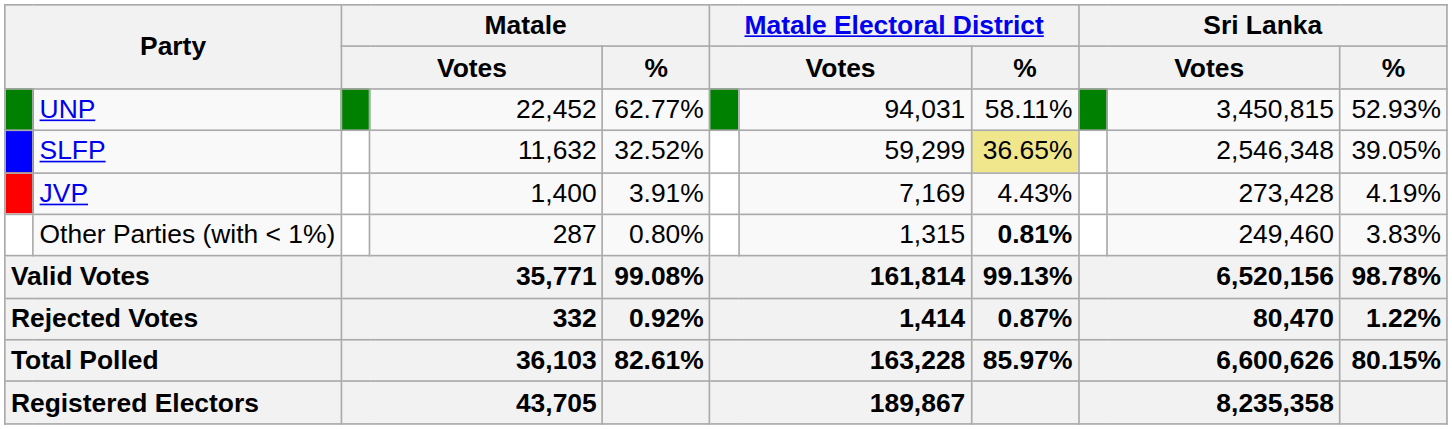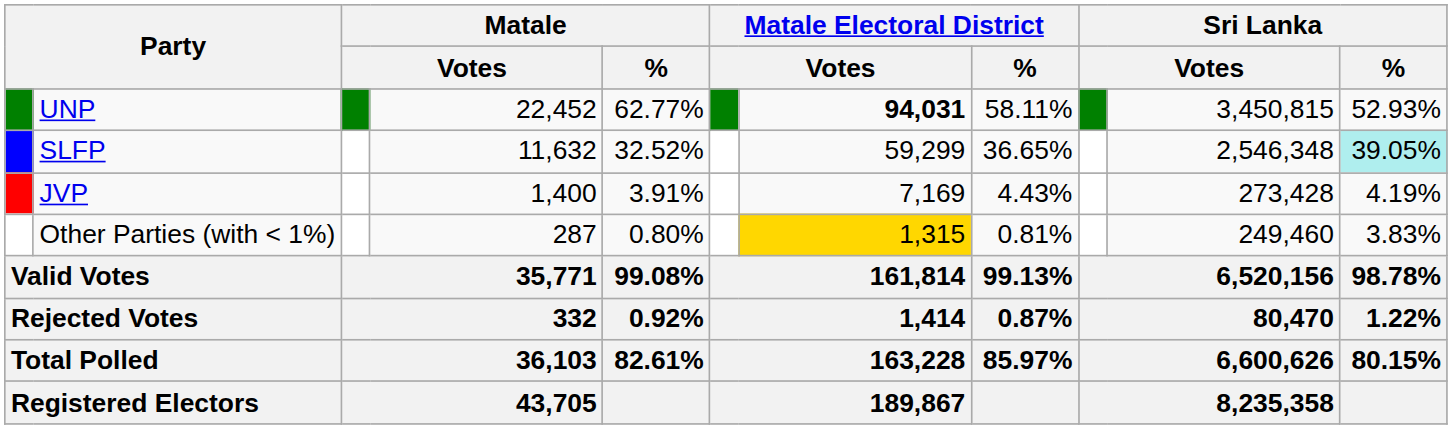(925, 109) normal -> (925, 109) bold
(1028, 151) khaki background -> (1028, 151) no background
(1396, 151) no background -> (1396, 151) paleturquoise background
(932, 234) no background -> (932, 234) gold background
(1035, 234) bold -> (1035, 234) normal
